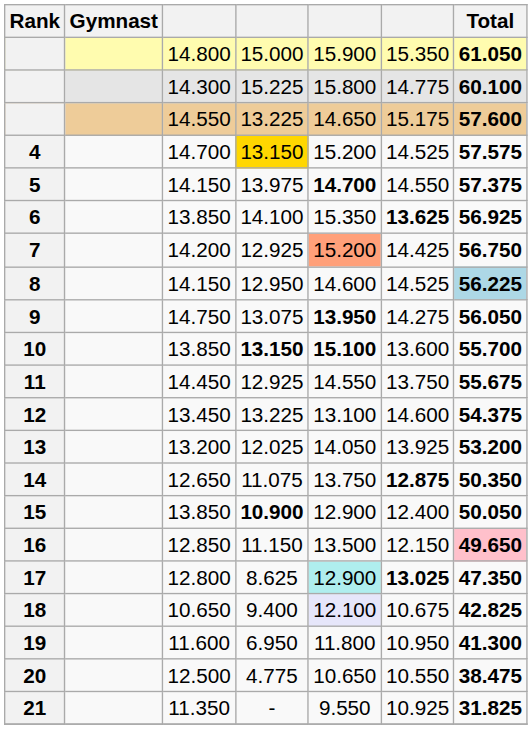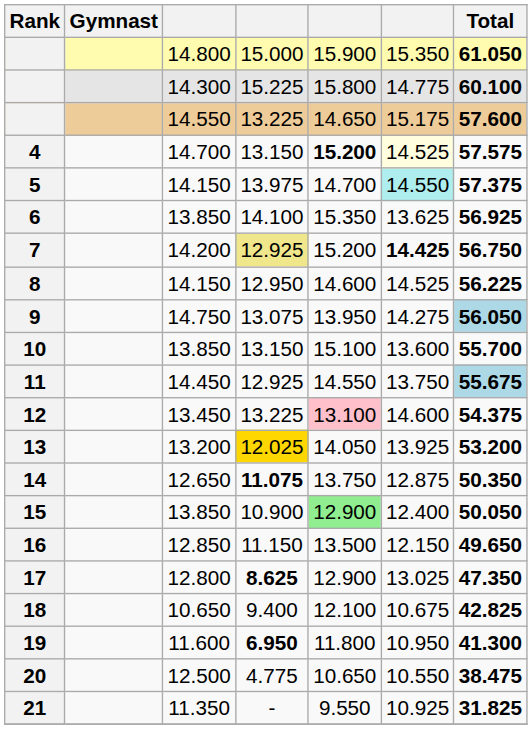(272, 152) gold background -> (272, 152) no background
(345, 152) normal -> (345, 152) bold
(418, 152) no background -> (418, 152) lightyellow background
(345, 185) bold -> (345, 185) normal
(418, 185) no background -> (418, 185) paleturquoise background
(418, 218) bold -> (418, 218) normal
(272, 250) no background -> (272, 250) khaki background
(345, 250) lightsalmon background -> (345, 250) no background
(418, 250) normal -> (418, 250) bold
(490, 283) lightblue background -> (490, 283) no background
(345, 316) bold -> (345, 316) normal
(490, 316) no background -> (490, 316) lightblue background
(272, 348) bold -> (272, 348) normal
(345, 348) bold -> (345, 348) normal
(490, 381) no background -> (490, 381) lightblue background
(345, 414) no background -> (345, 414) pink background
(272, 447) no background -> (272, 447) gold background
(272, 479) normal -> (272, 479) bold
(418, 479) bold -> (418, 479) normal
(272, 512) bold -> (272, 512) normal
(345, 512) no background -> (345, 512) lightgreen background
(490, 545) pink background -> (490, 545) no background
(272, 578) normal -> (272, 578) bold
(345, 578) paleturquoise background -> (345, 578) no background
(418, 578) bold -> (418, 578) normal
(345, 610) lavender background -> (345, 610) no background
(272, 643) normal -> (272, 643) bold
